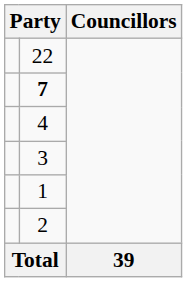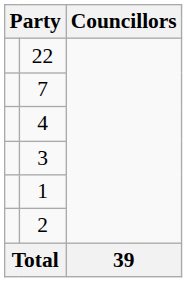(43, 89) bold -> (43, 89) normal
